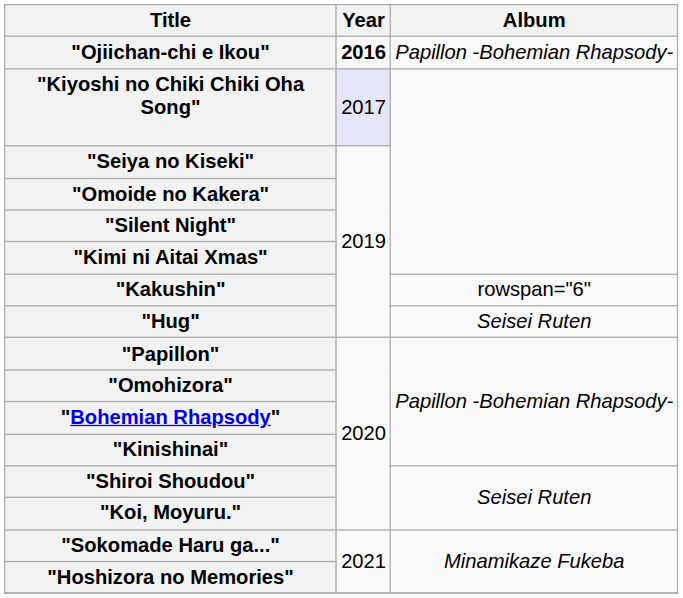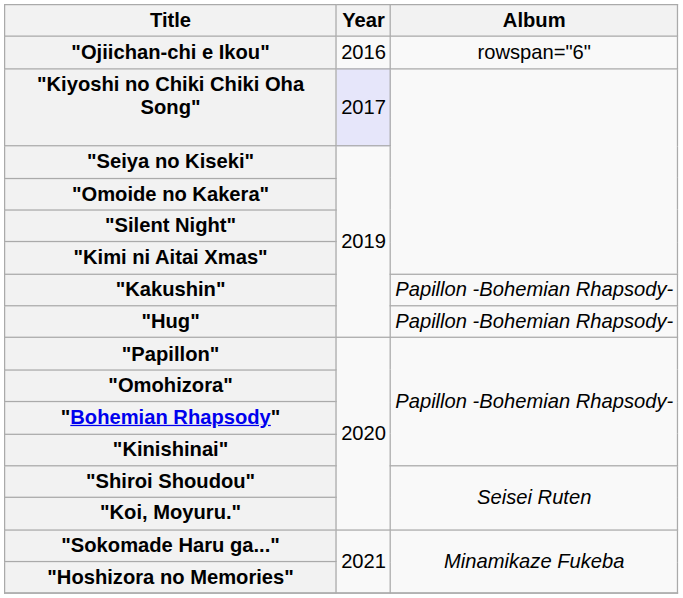(364, 52) bold -> (364, 52) normal
(534, 52) Papillon -Bohemian Rhapsody- -> (534, 52) rowspan="6"
(534, 289) rowspan="6" -> (534, 289) Papillon -Bohemian Rhapsody-
(534, 321) Seisei Ruten -> (534, 321) Papillon -Bohemian Rhapsody-
